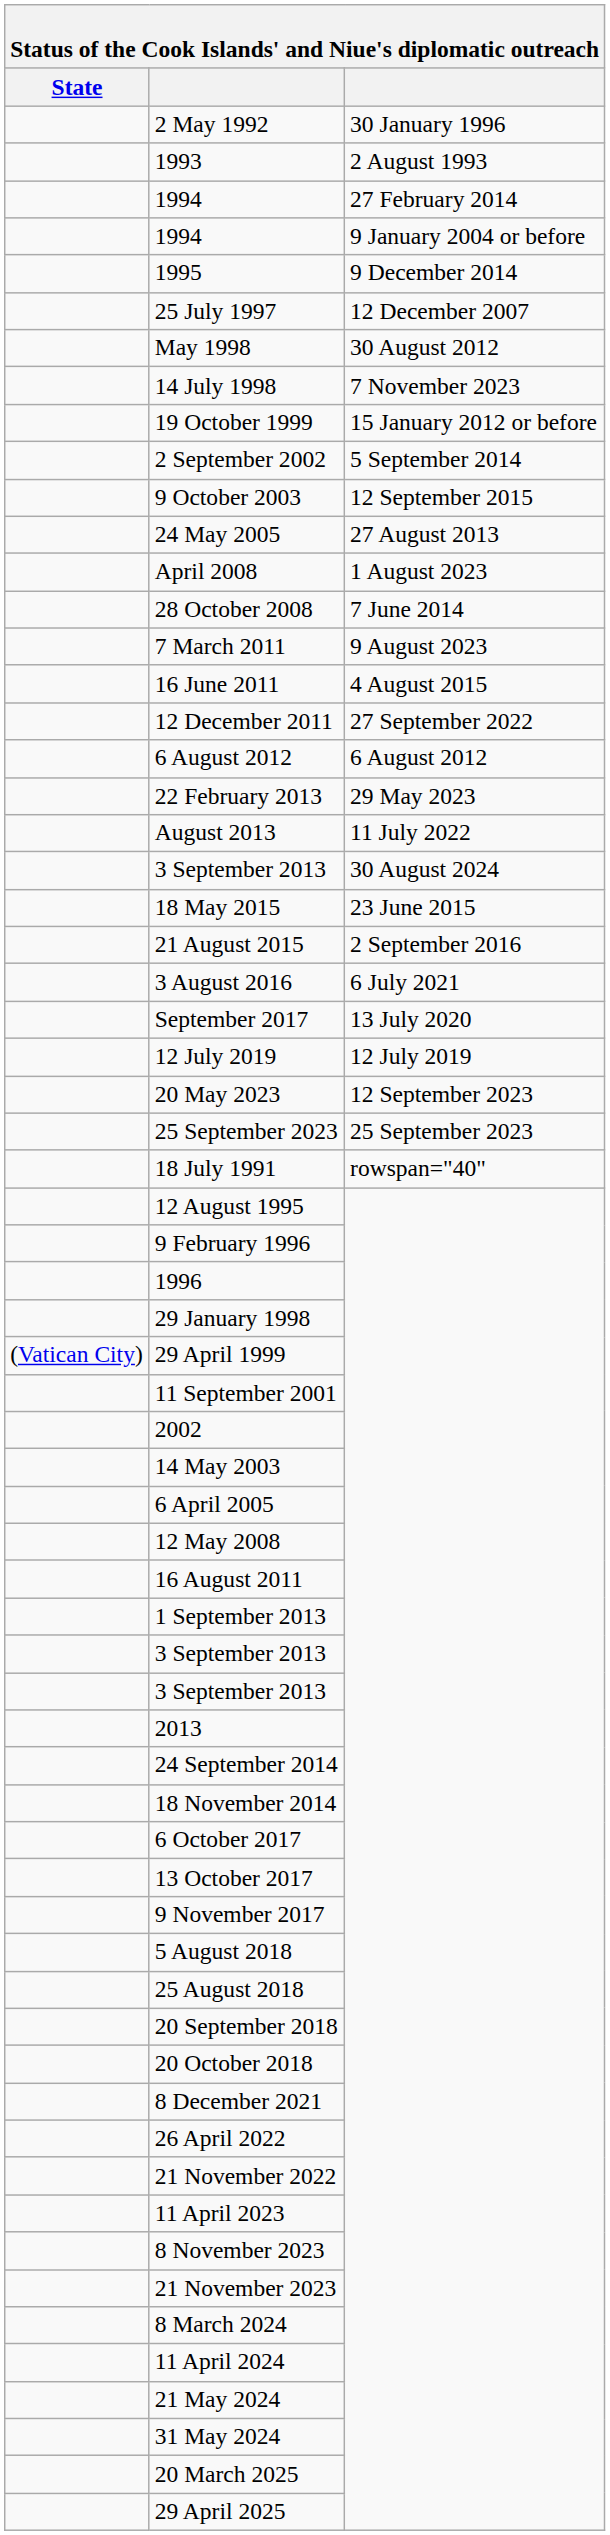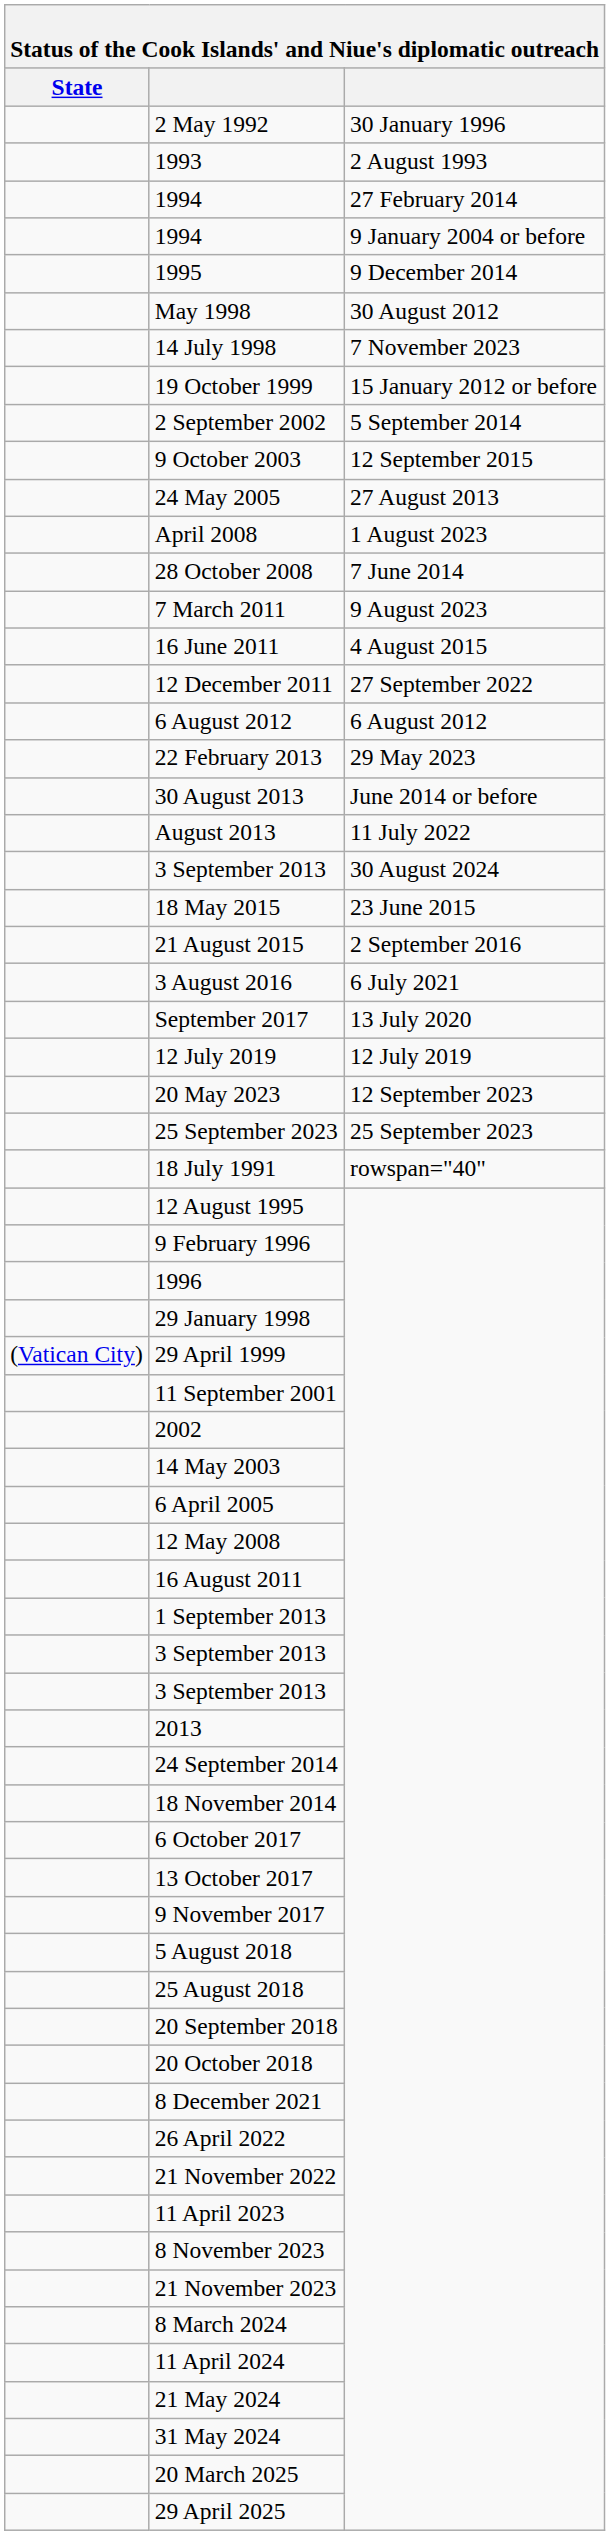- row: (216, 310)
+ row: (229, 795)
